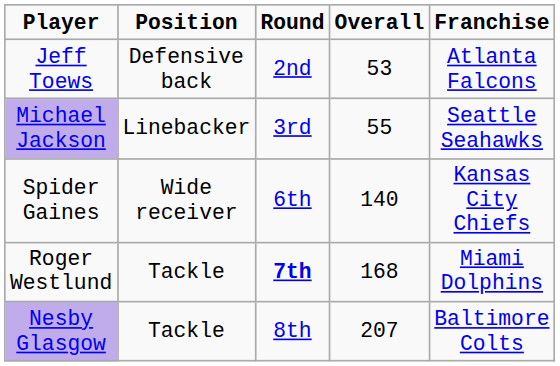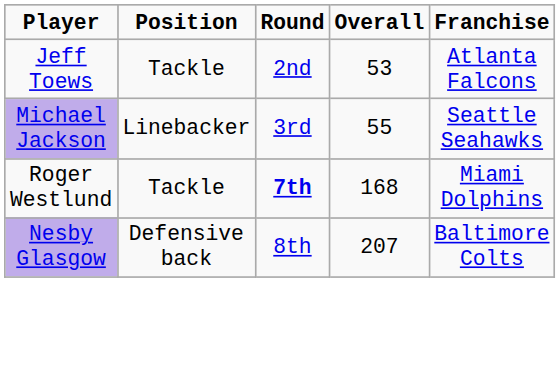(186, 69) Defensive back -> (186, 69) Tackle
- row: (61, 200)
(186, 331) Tackle -> (186, 247) Defensive back
